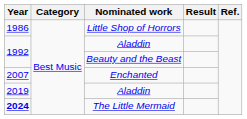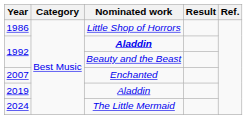(134, 43) normal -> (134, 43) bold
(18, 106) bold -> (18, 106) normal
